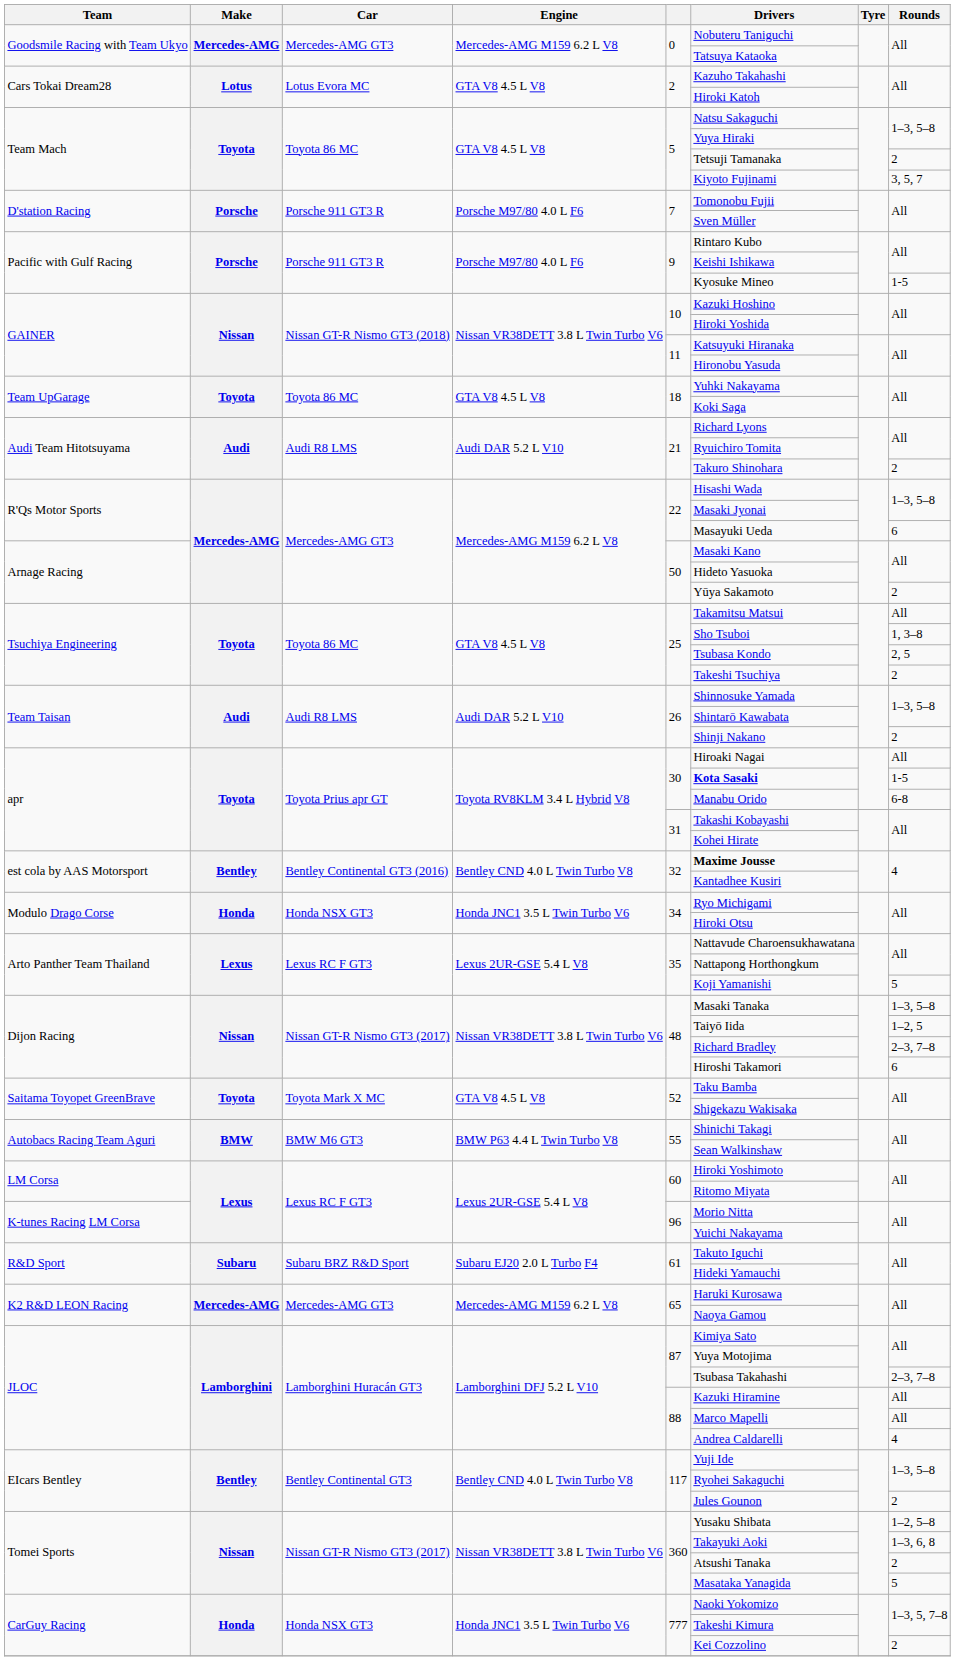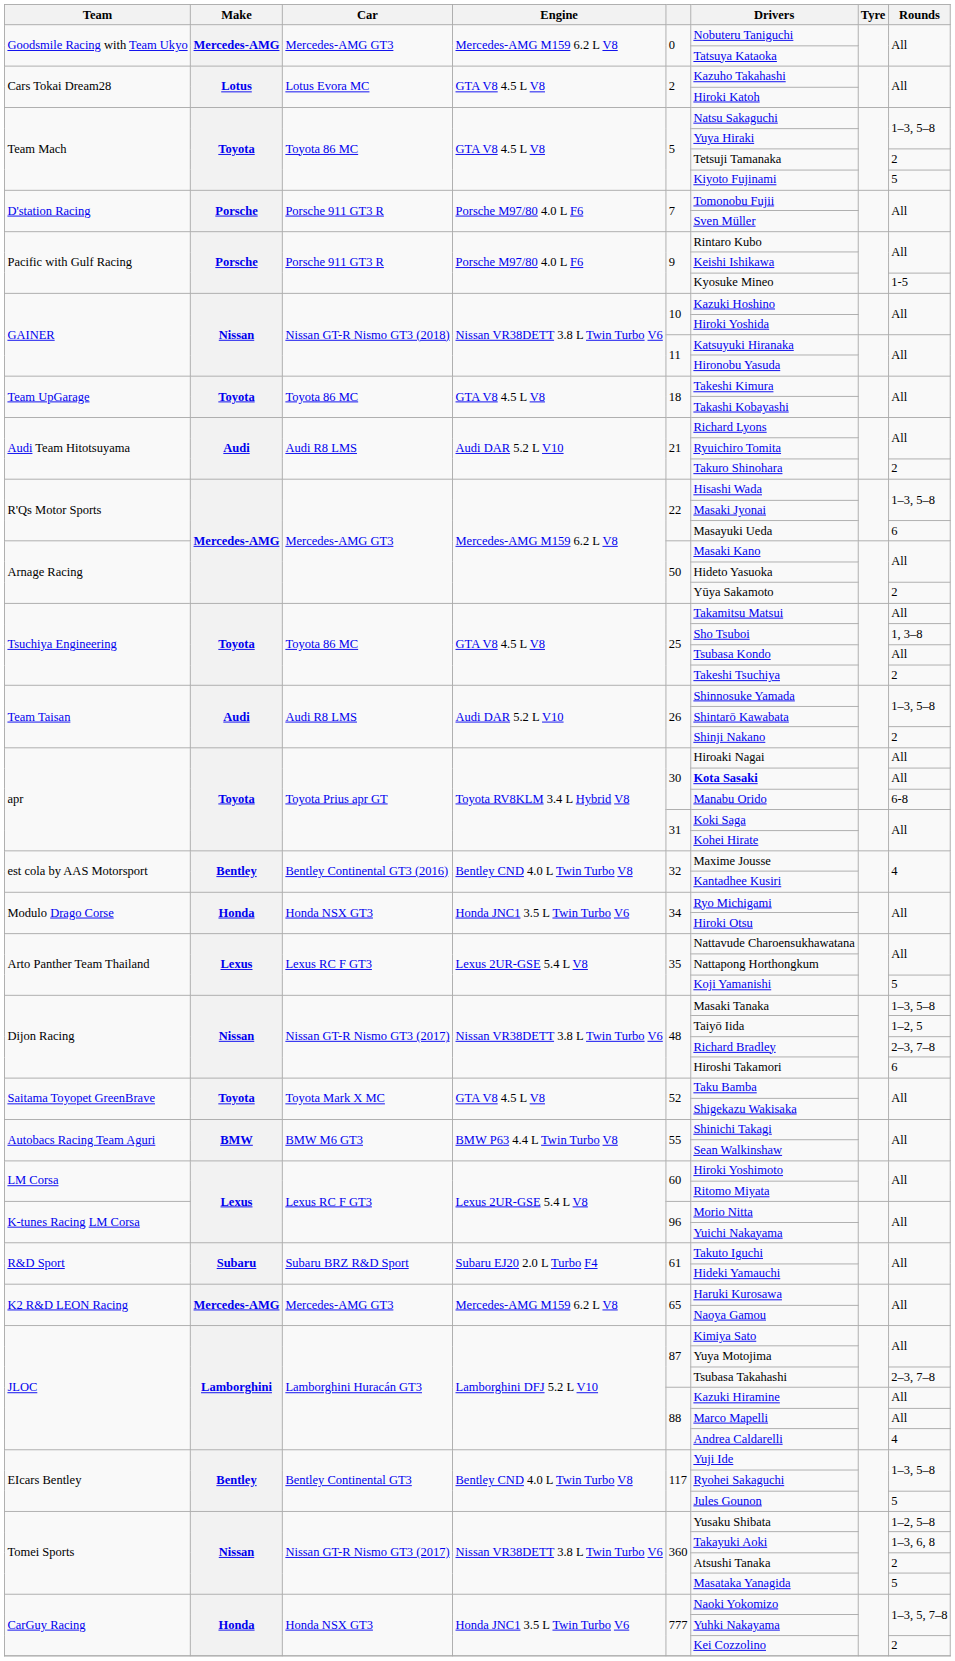(907, 179) 3, 5, 7 -> (894, 179) 5
(737, 385) Yuhki Nakayama -> (733, 385) Takeshi Kimura
(720, 406) Koki Saga -> (741, 406) Takashi Kobayashi
(901, 654) 2, 5 -> (899, 654) All
(900, 778) 1-5 -> (899, 778) All
(741, 819) Takashi Kobayashi -> (720, 819) Koki Saga
(734, 860) bold -> (732, 860) normal
(894, 1500) 2 -> (894, 1500) 5
(733, 1624) Takeshi Kimura -> (737, 1624) Yuhki Nakayama
